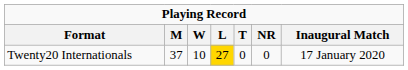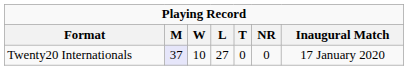(176, 55) no background -> (176, 55) lavender background
(222, 55) gold background -> (222, 55) no background
